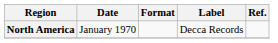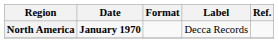(108, 29) normal -> (110, 29) bold
